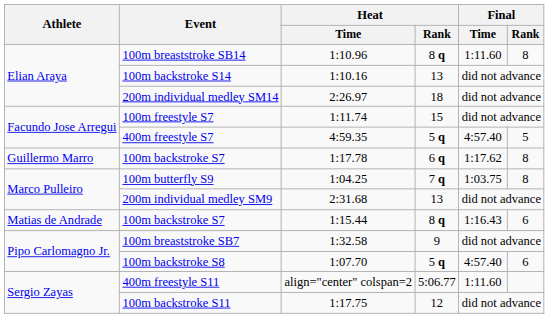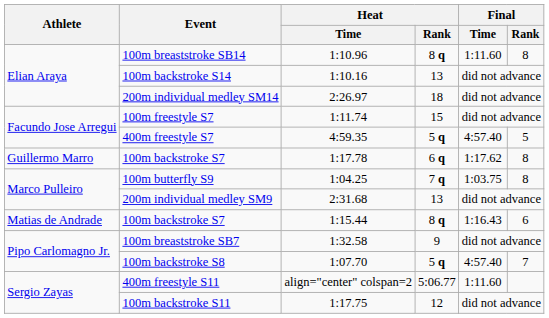(525, 262) 6 -> (525, 262) 7
